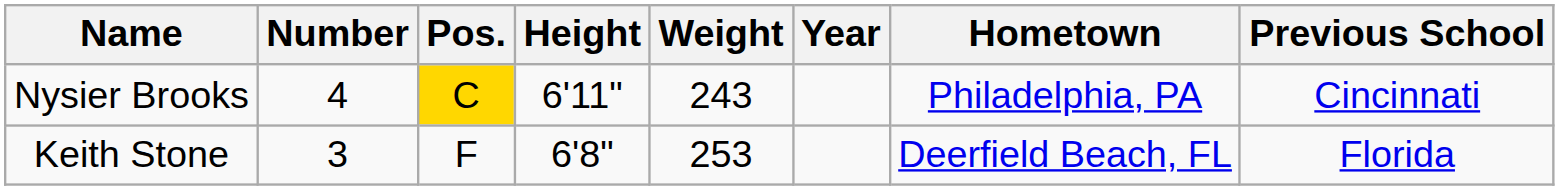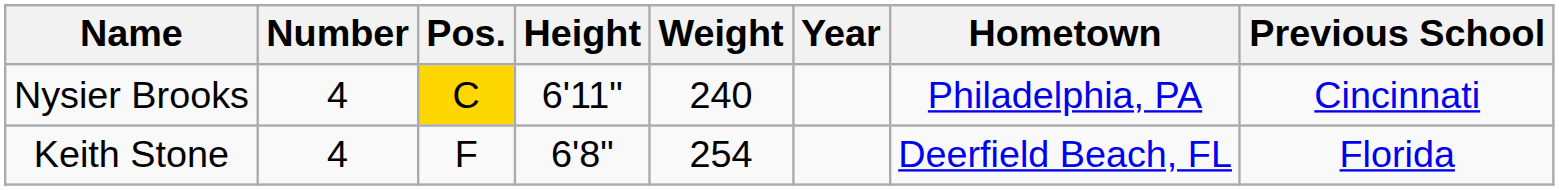(721, 94) 243 -> (721, 94) 240
(338, 154) 3 -> (338, 154) 4
(721, 154) 253 -> (721, 154) 254
